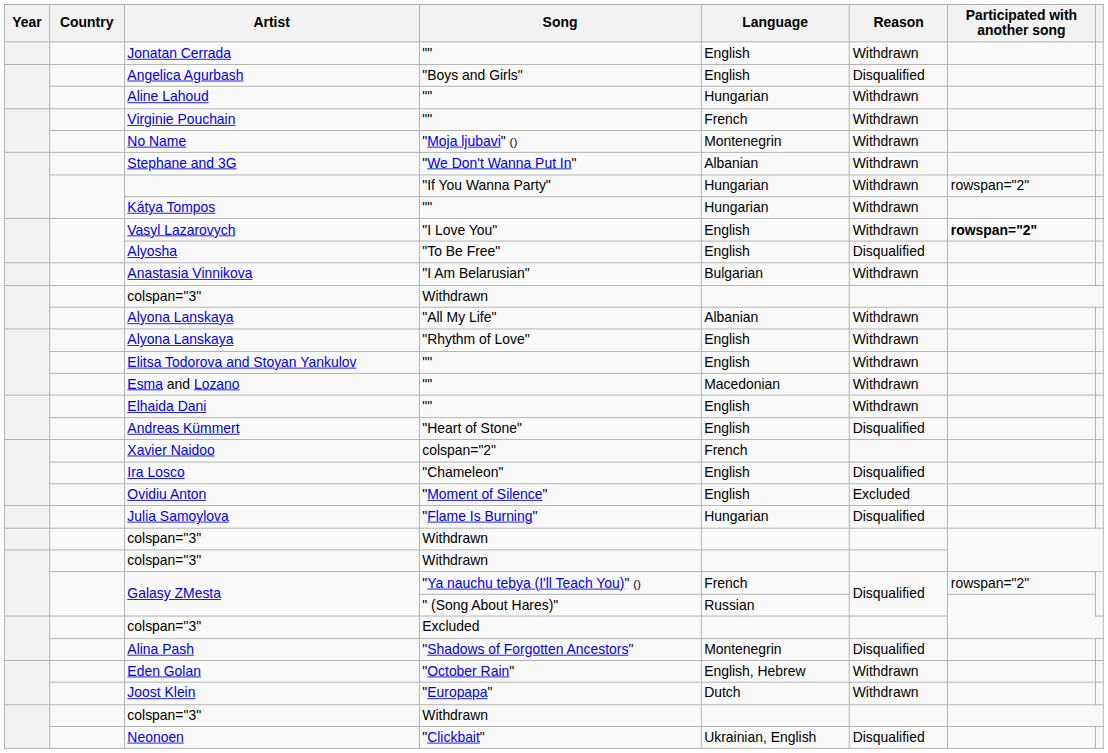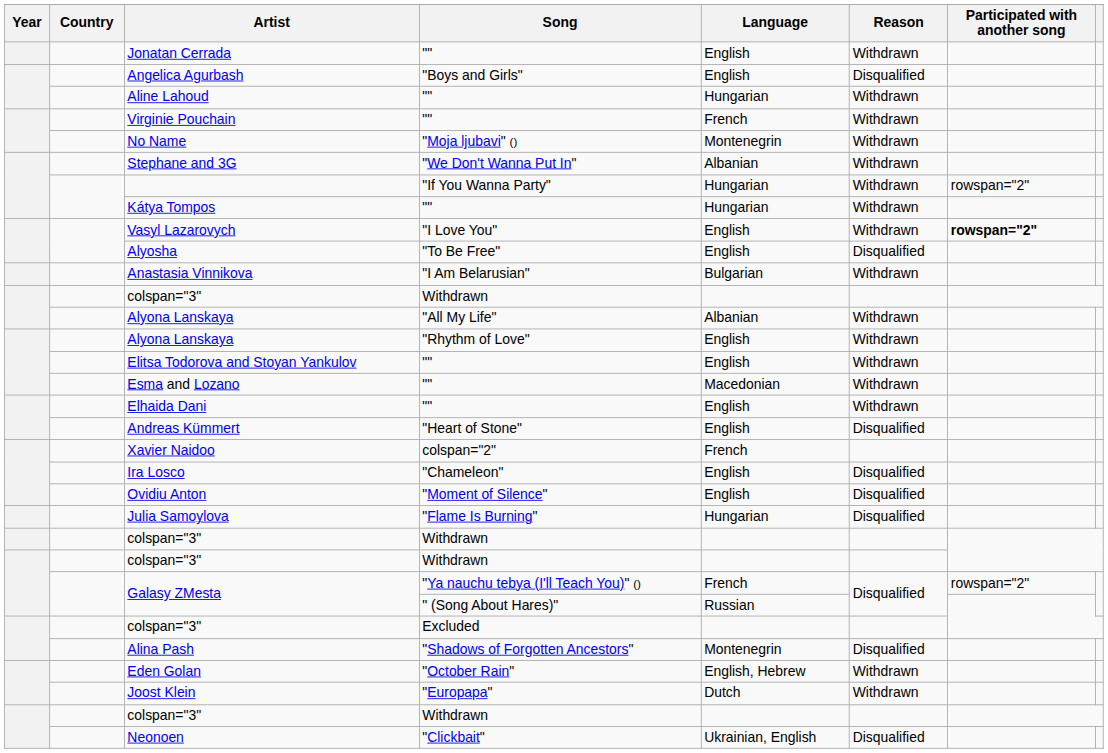(881, 494) Excluded -> (889, 494) Disqualified
